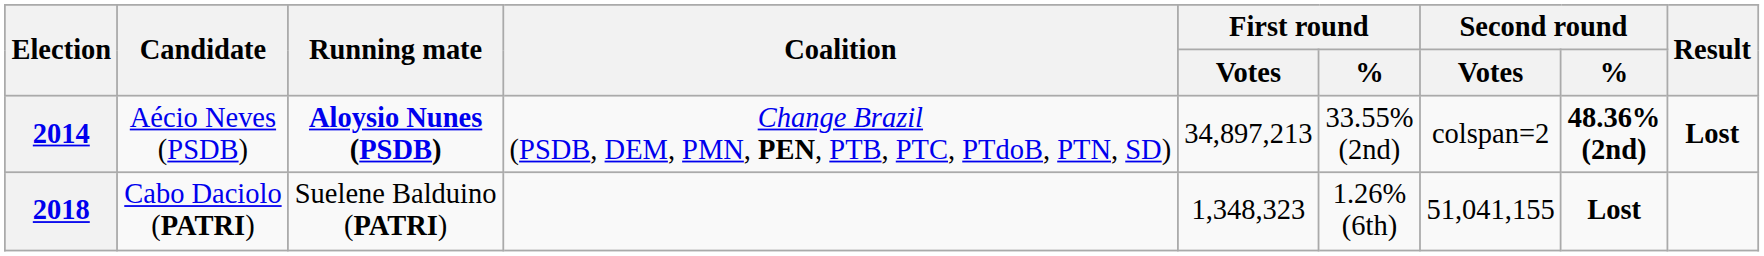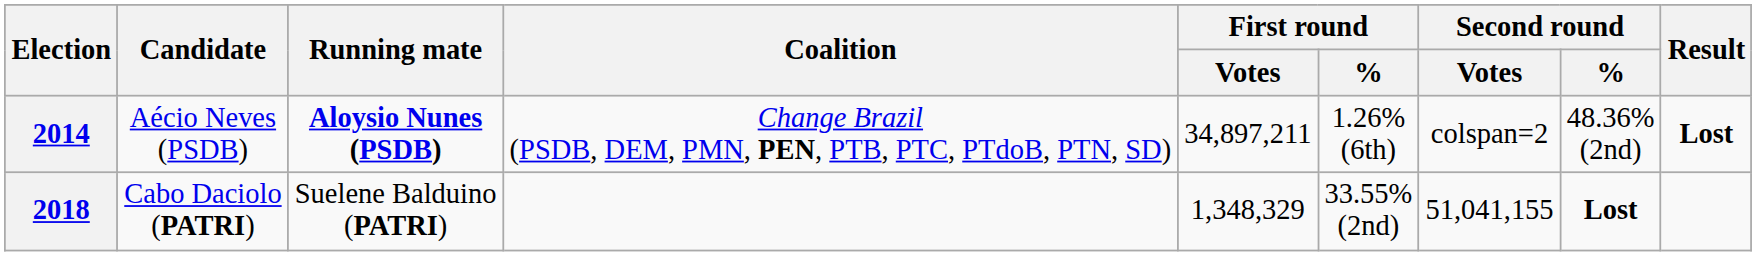(1248, 133) 34,897,213 -> (1248, 133) 34,897,211
(1369, 133) 33.55% (2nd) -> (1368, 133) 1.26% (6th)
(1614, 133) bold -> (1611, 133) normal
(1248, 210) 1,348,323 -> (1248, 210) 1,348,329
(1369, 210) 1.26% (6th) -> (1368, 210) 33.55% (2nd)
